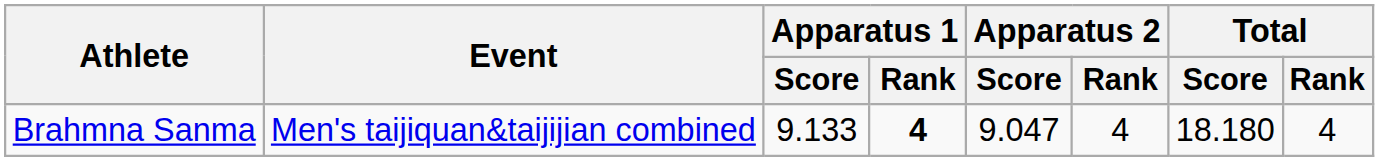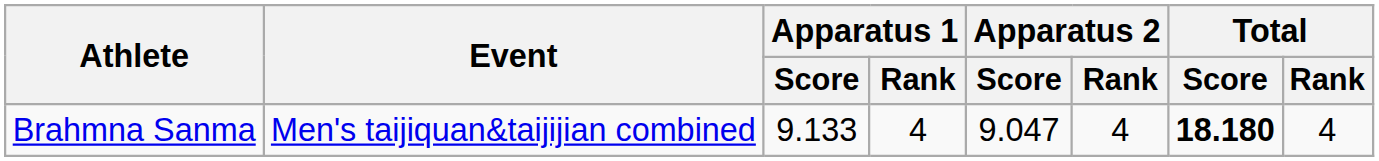(918, 131) bold -> (918, 131) normal
(1225, 131) normal -> (1225, 131) bold
